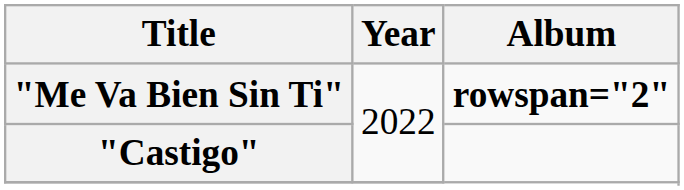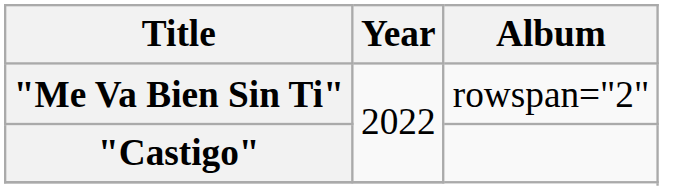(561, 93) bold -> (551, 93) normal
